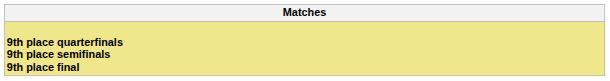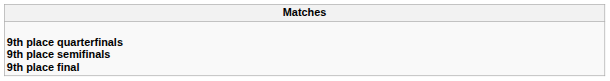(65, 54) khaki background -> (65, 54) no background
